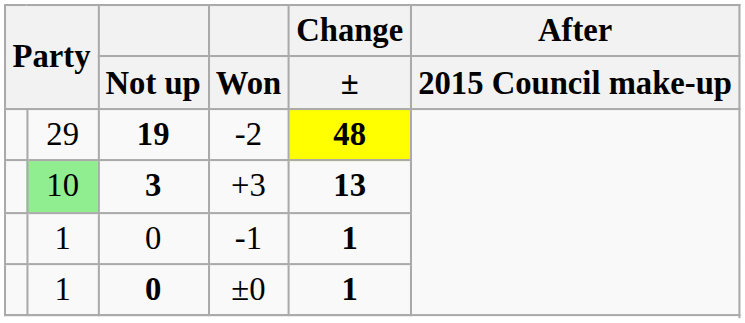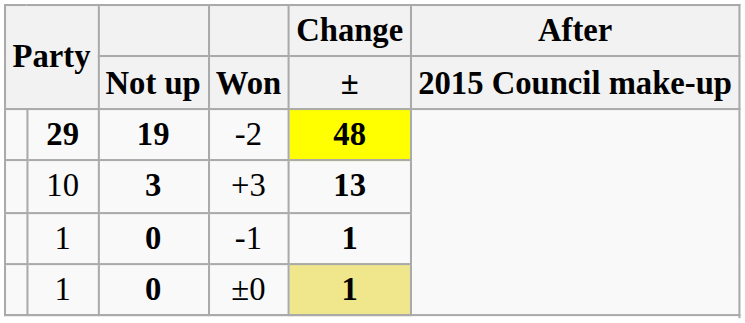(63, 133) normal -> (63, 133) bold
(63, 185) lightgreen background -> (63, 185) no background
(153, 237) normal -> (153, 237) bold
(350, 289) no background -> (350, 289) khaki background
